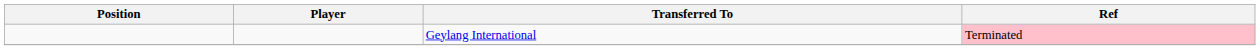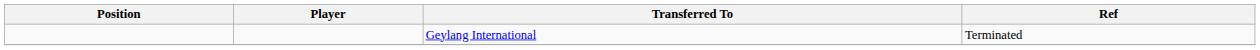(994, 34) pink background -> (994, 34) no background
